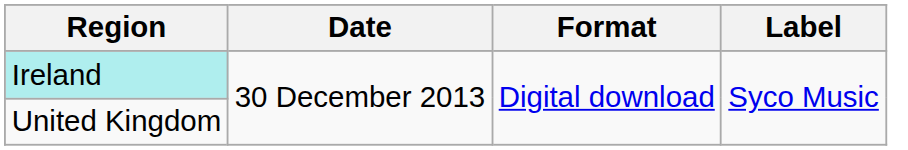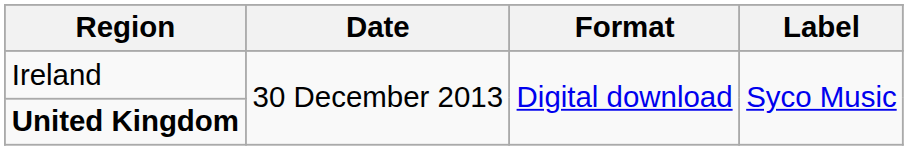(57, 74) paleturquoise background -> (57, 74) no background
(116, 121) normal -> (125, 121) bold
